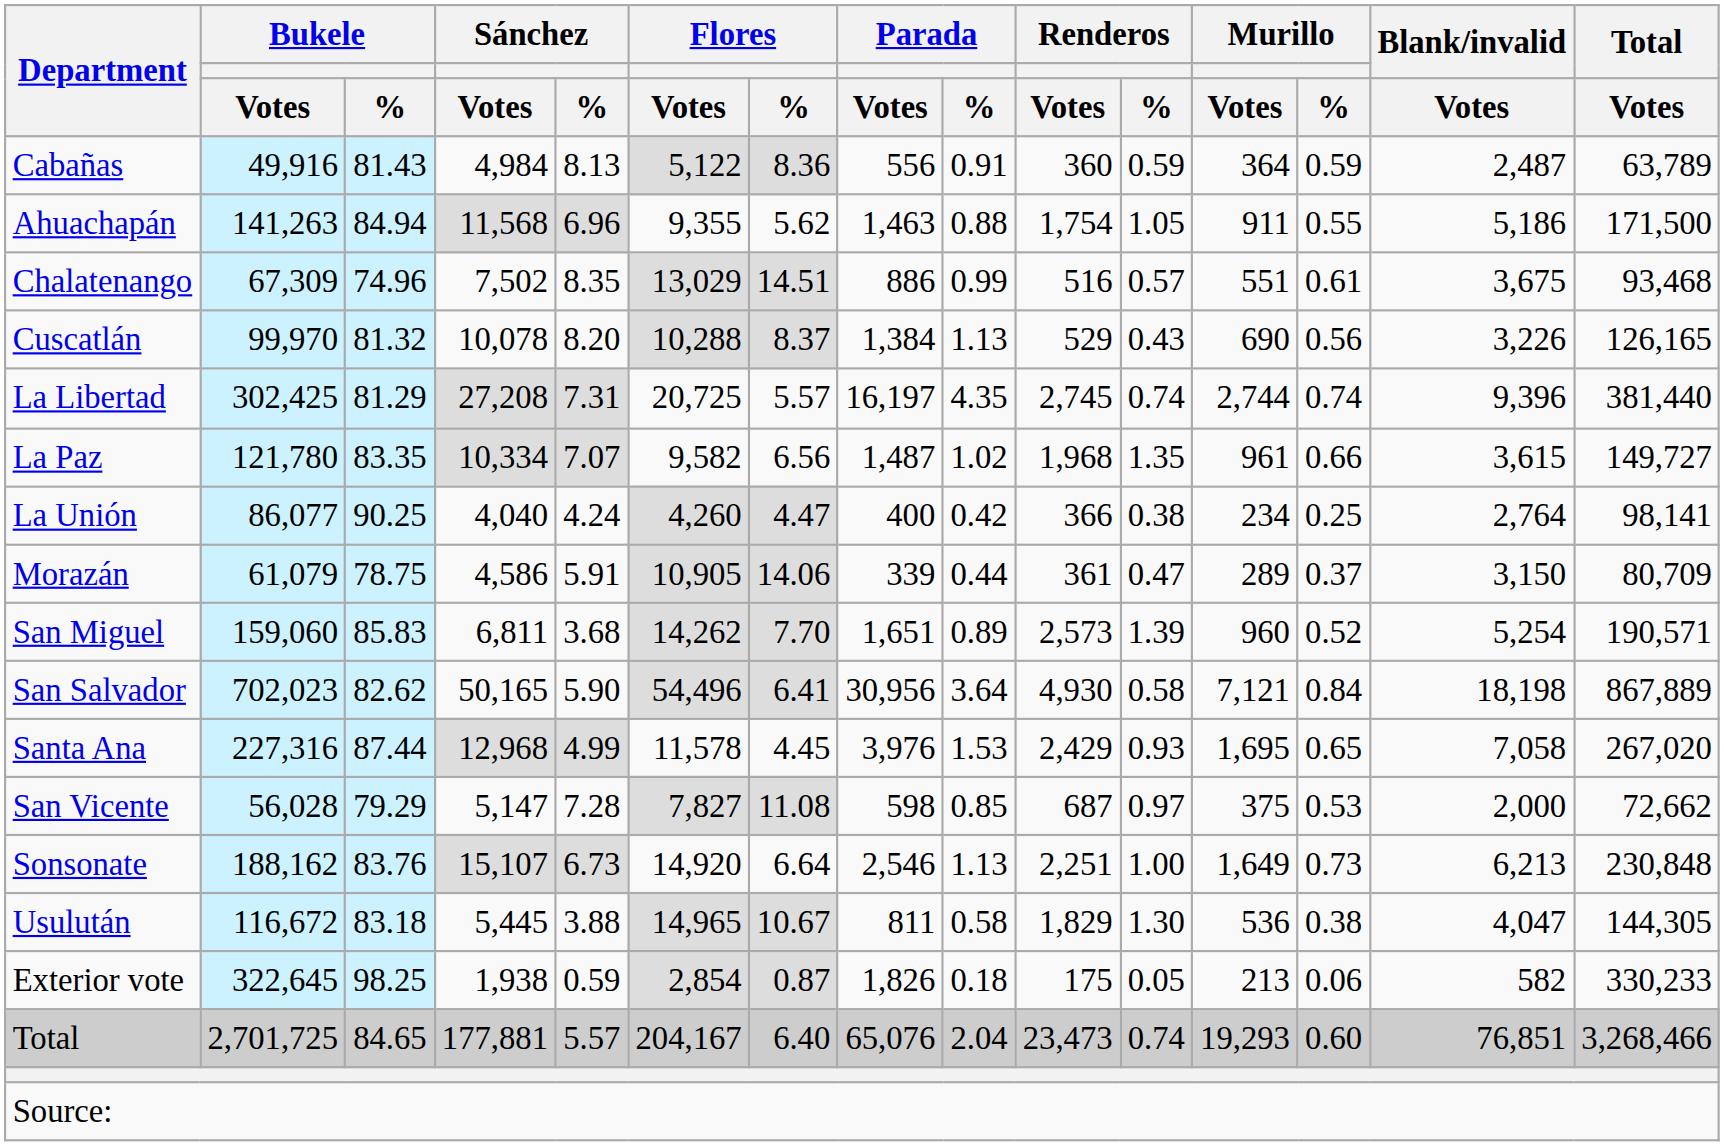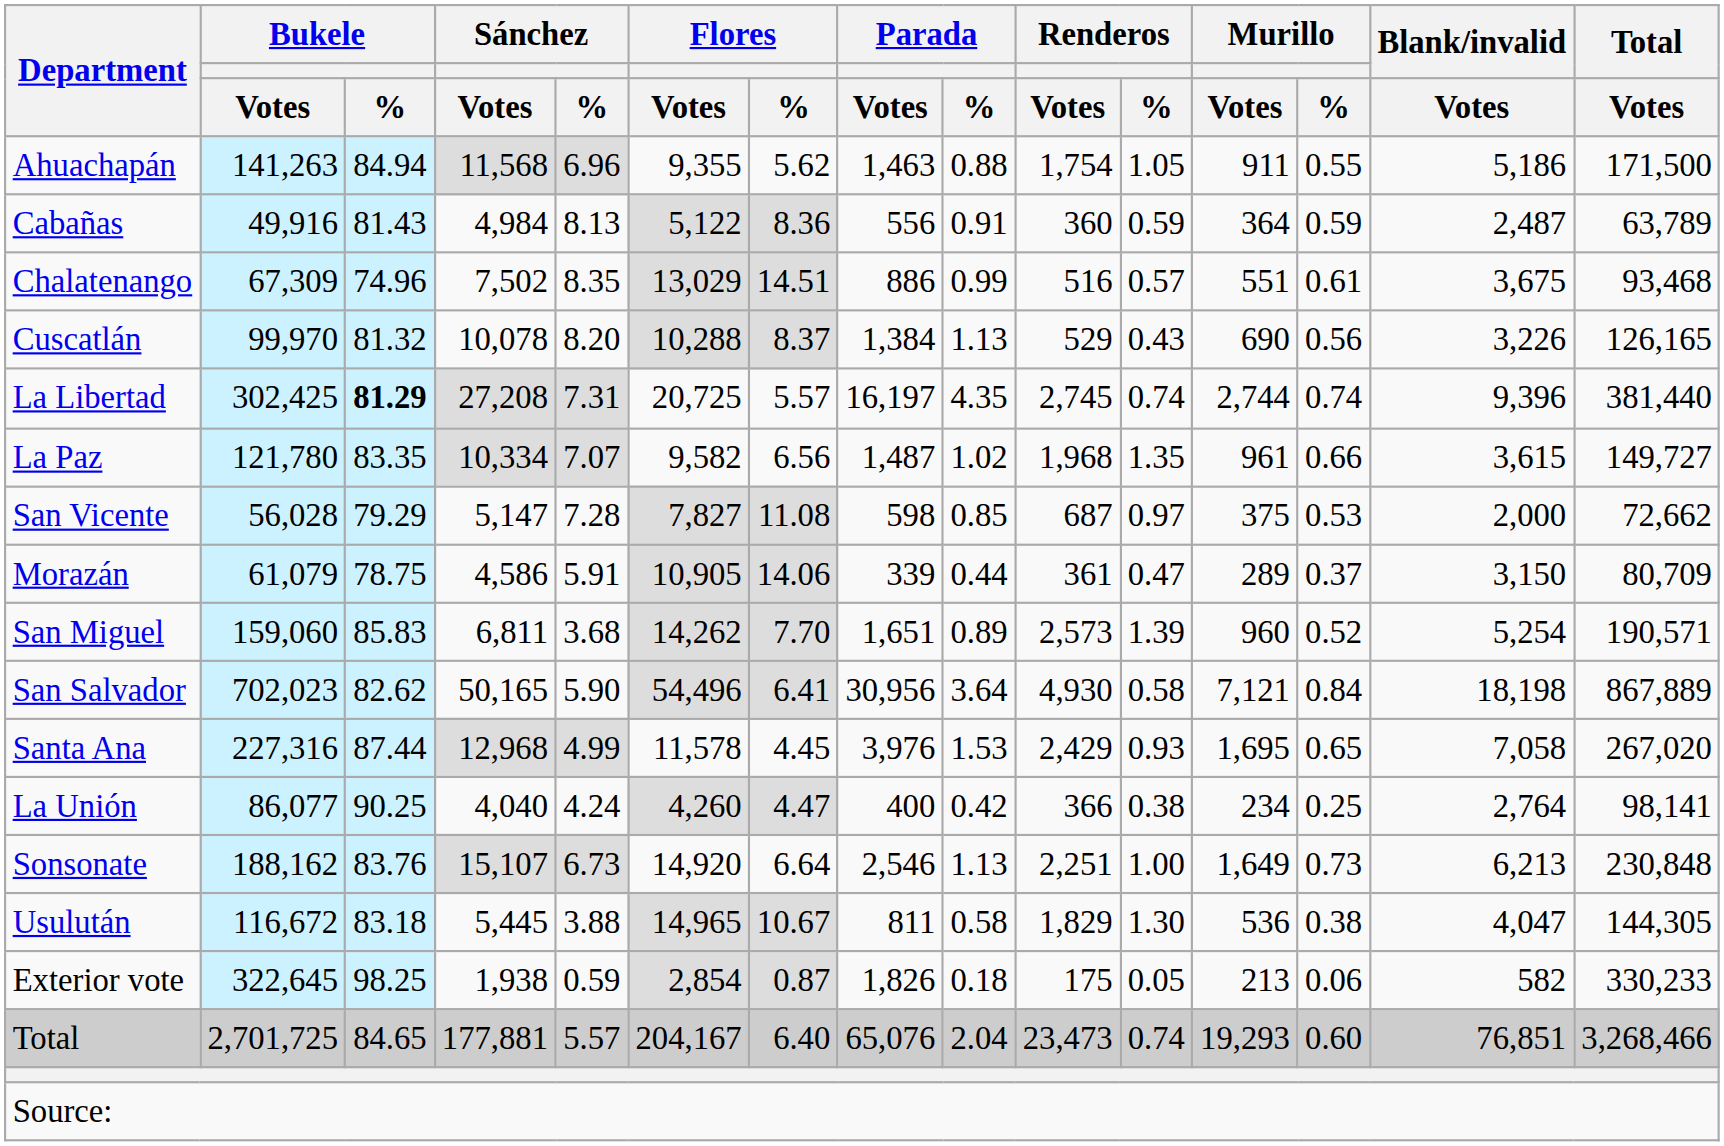rows swapped: (94, 223) <-> (68, 165)
(390, 398) normal -> (390, 398) bold
rows swapped: (75, 514) <-> (91, 805)
